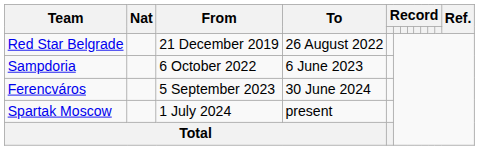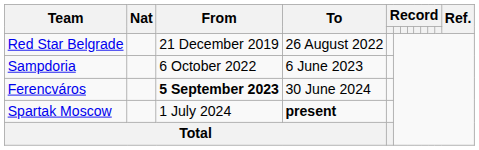(217, 89) normal -> (219, 89) bold
(309, 111) normal -> (311, 111) bold
